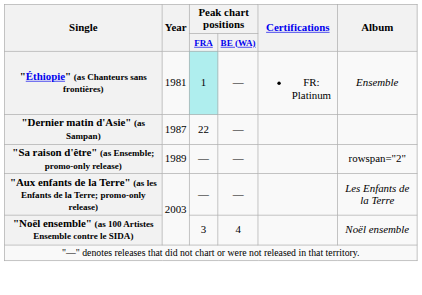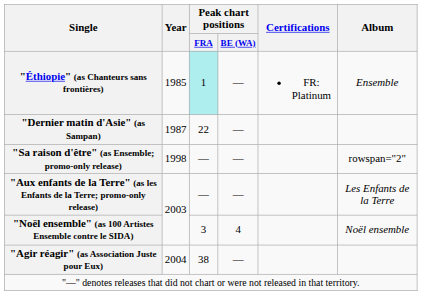(176, 82) 1981 -> (176, 82) 1985
(176, 158) 1989 -> (176, 158) 1998
+ row: (83, 259)
